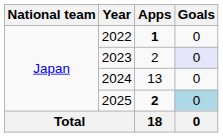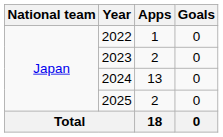(155, 36) bold -> (155, 36) normal
(196, 57) lavender background -> (196, 57) no background
(155, 100) bold -> (155, 100) normal
(196, 100) lightblue background -> (196, 100) no background
